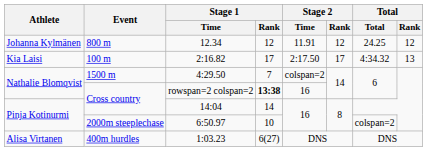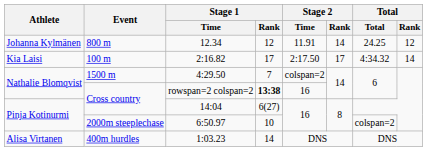(340, 43) 12 -> (340, 43) 14
(410, 59) 13 -> (410, 59) 14
(269, 107) 14 -> (269, 107) 6(27)
(269, 139) 6(27) -> (269, 139) 14
